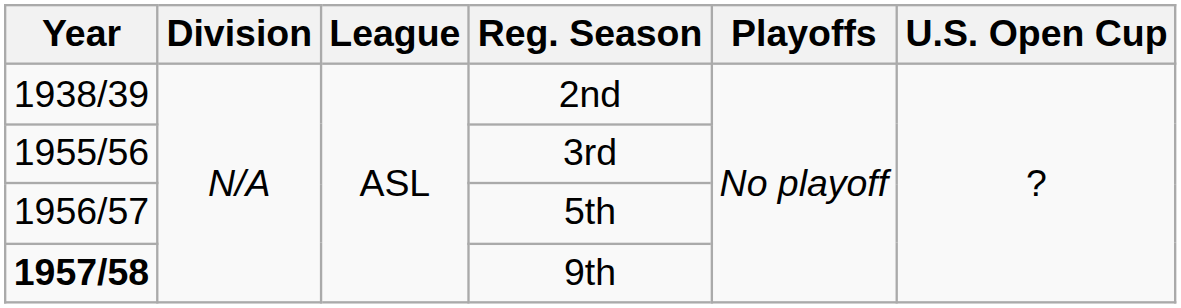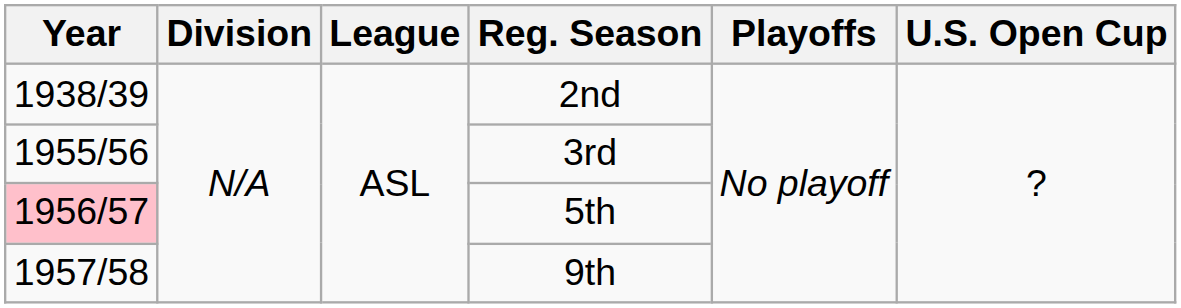(81, 212) no background -> (81, 212) pink background
(81, 271) bold -> (81, 271) normal
